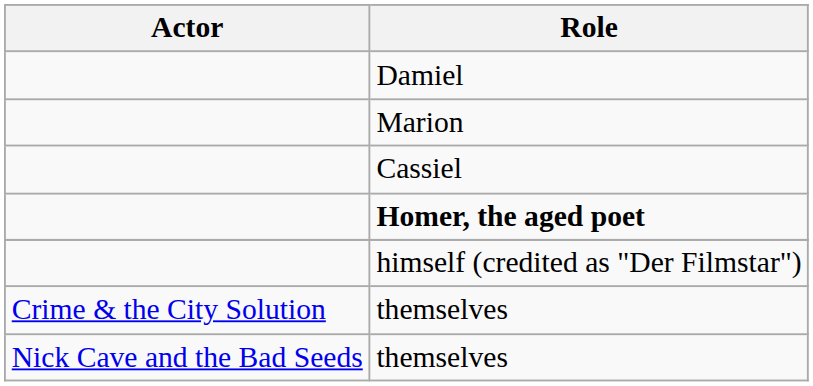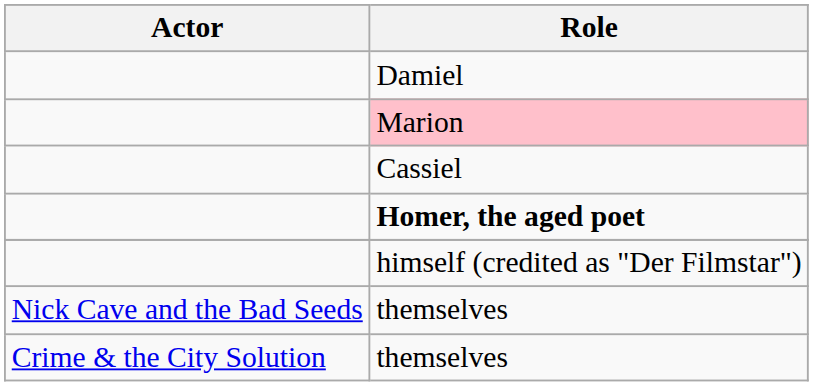(420, 121) no background -> (420, 121) pink background
(169, 309) Crime & the City Solution -> (187, 309) Nick Cave and the Bad Seeds
(187, 356) Nick Cave and the Bad Seeds -> (169, 356) Crime & the City Solution
